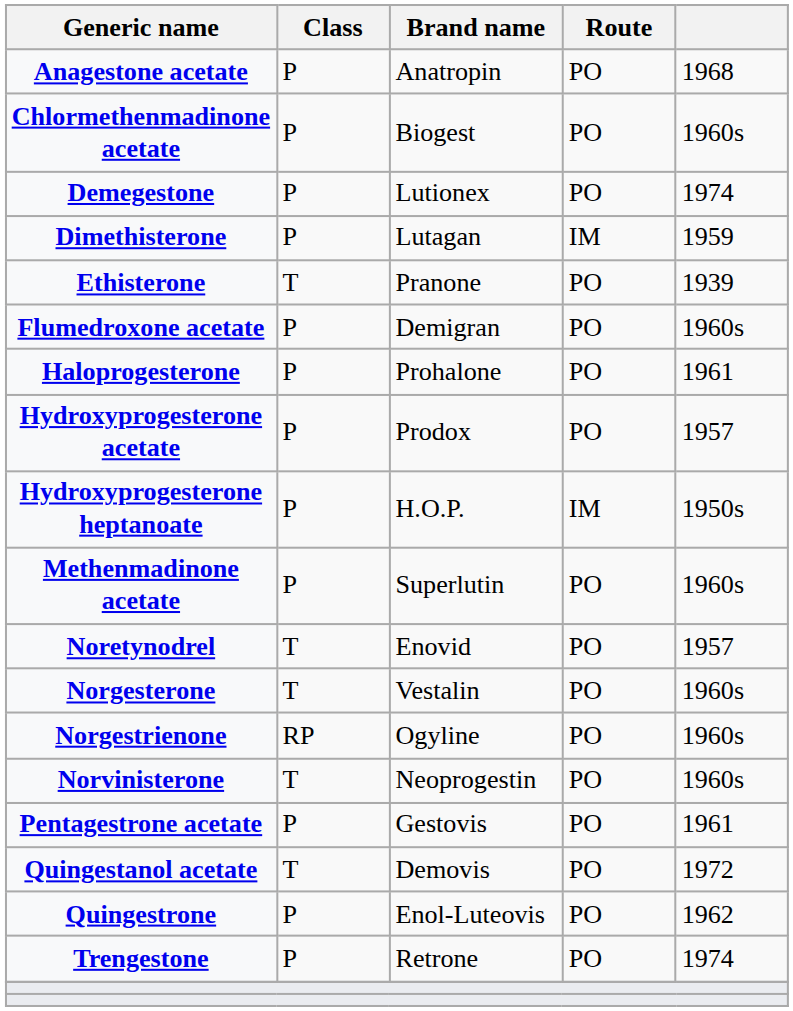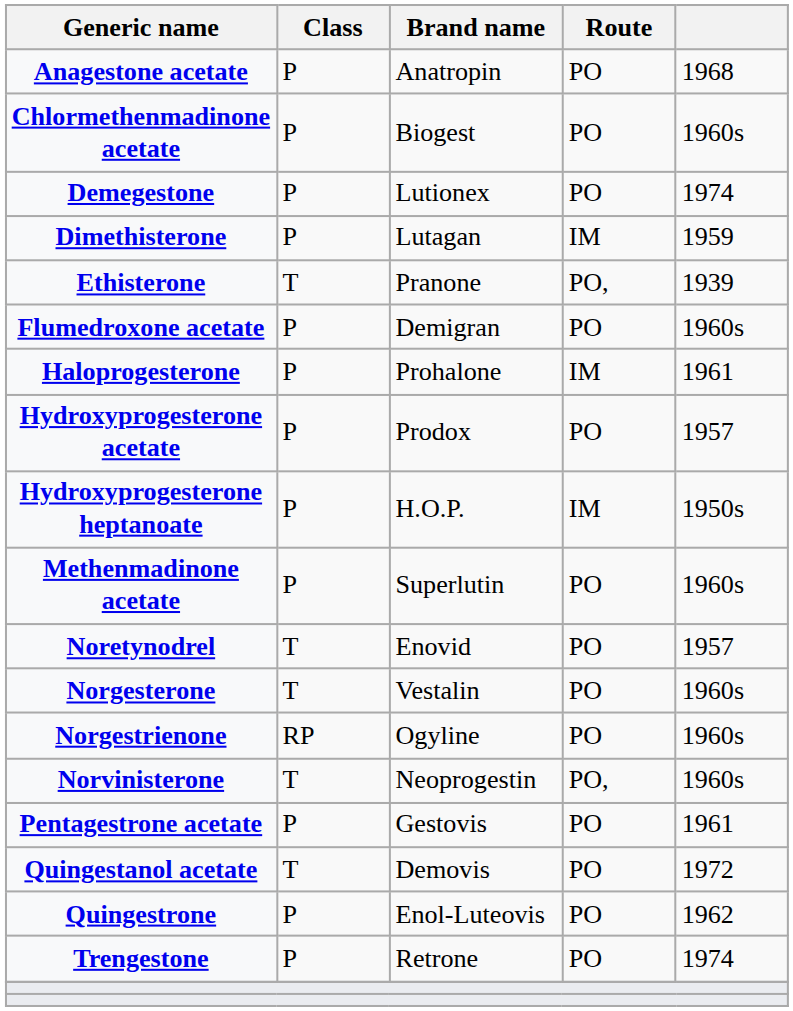(585, 281) PO -> (589, 281) PO,
(585, 371) PO -> (585, 371) IM
(585, 779) PO -> (589, 779) PO,
